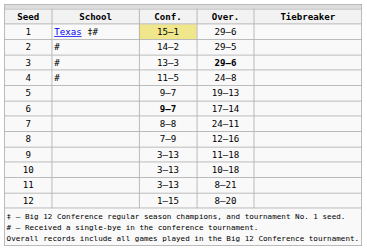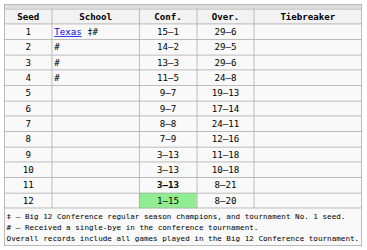(168, 31) khaki background -> (168, 31) no background
(226, 62) bold -> (226, 62) normal
(168, 108) bold -> (168, 108) normal
(168, 185) normal -> (168, 185) bold
(168, 200) no background -> (168, 200) lightgreen background
